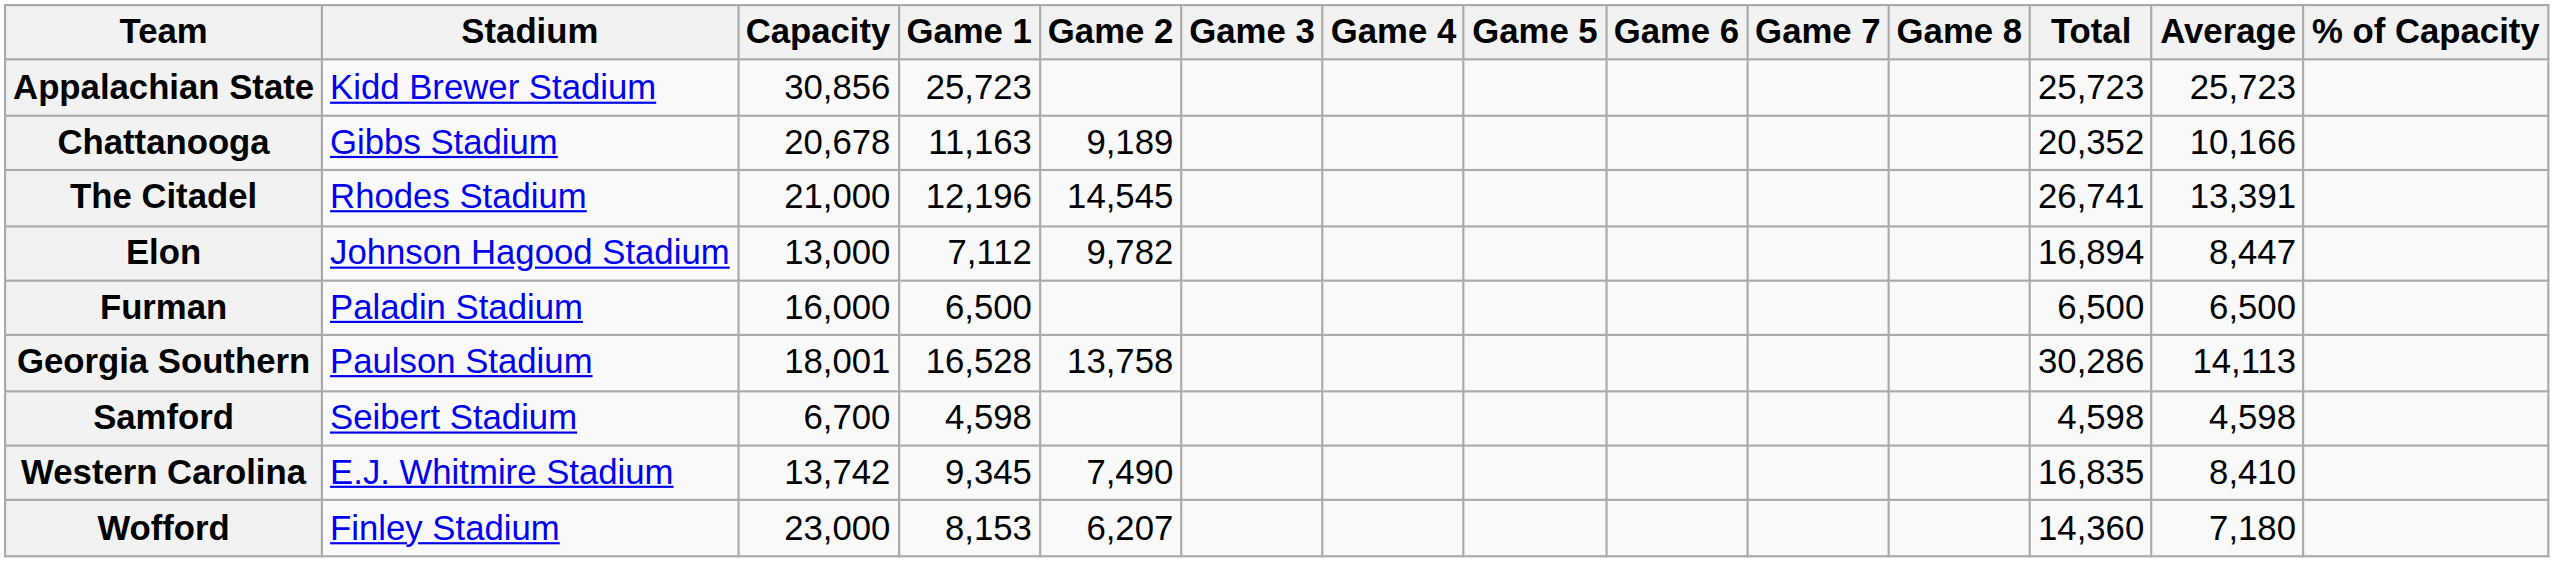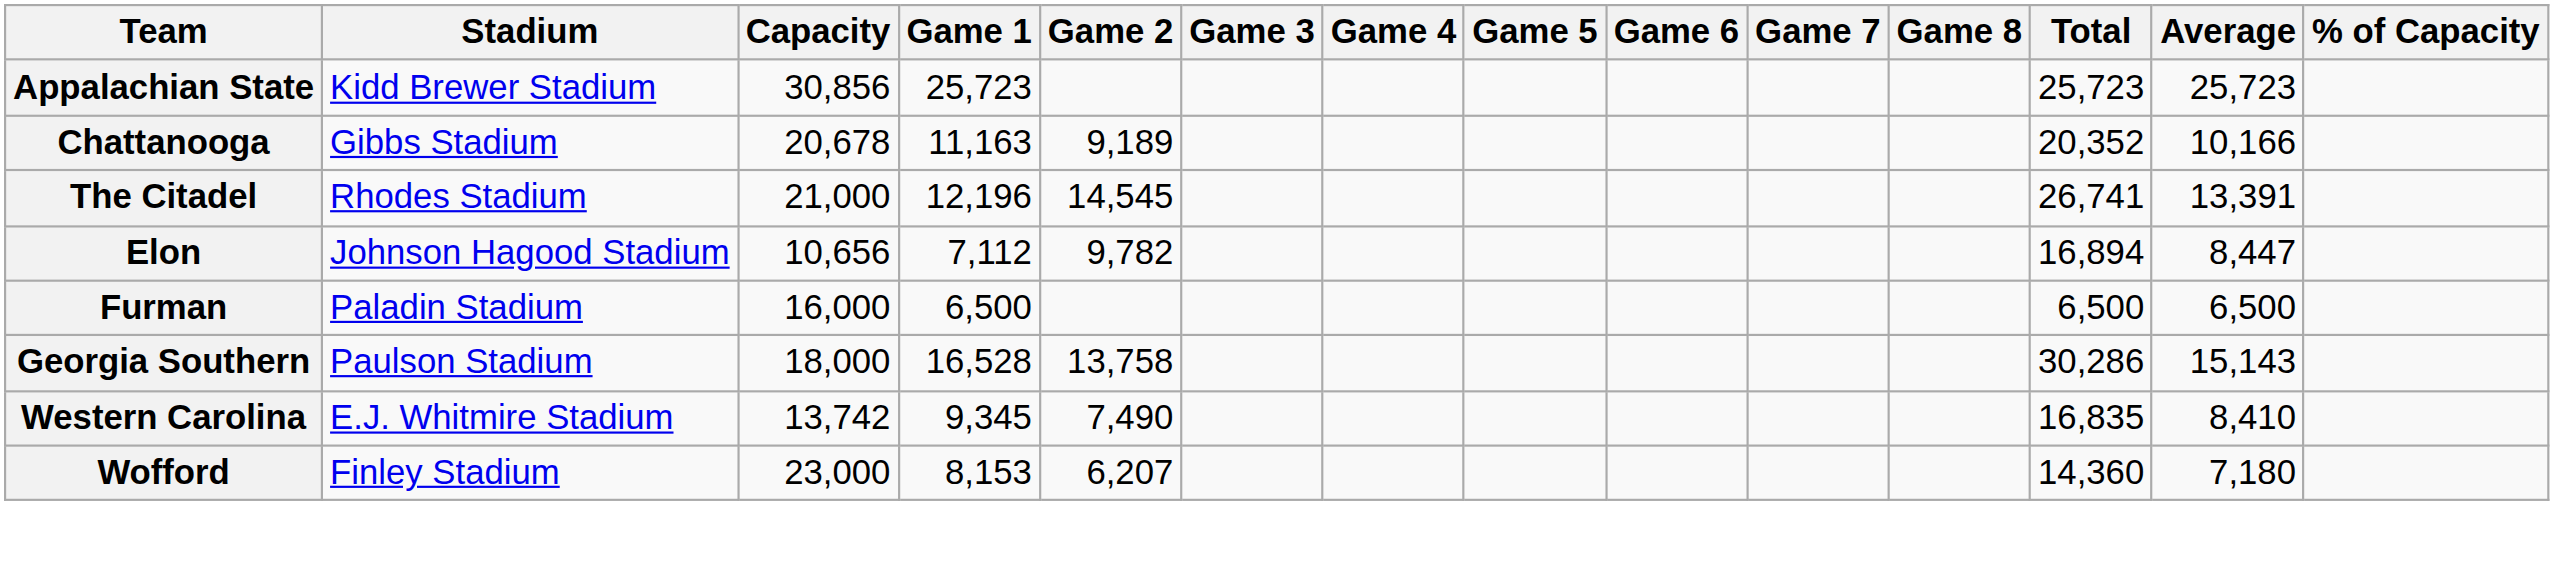(837, 252) 13,000 -> (837, 252) 10,656
(837, 362) 18,001 -> (837, 362) 18,000
(2244, 362) 14,113 -> (2243, 362) 15,143
- row: (164, 417)
